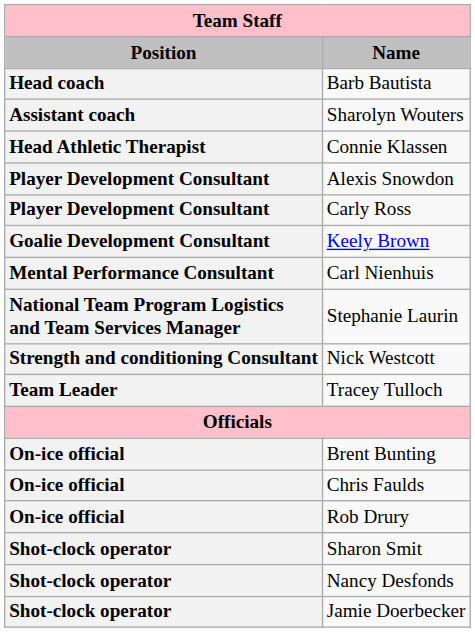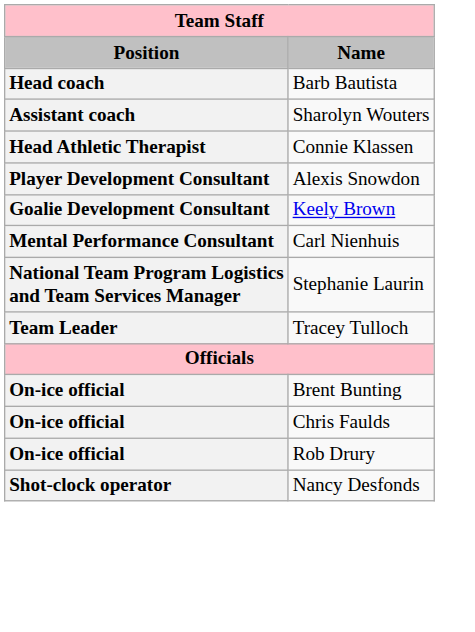- row: (369, 210)
- row: (381, 359)
- row: (374, 548)
- row: (396, 611)
